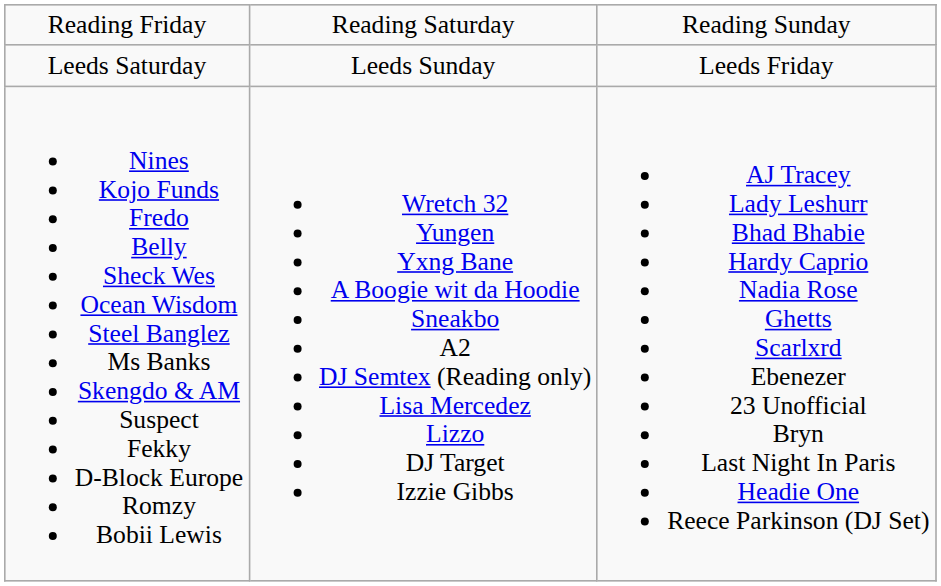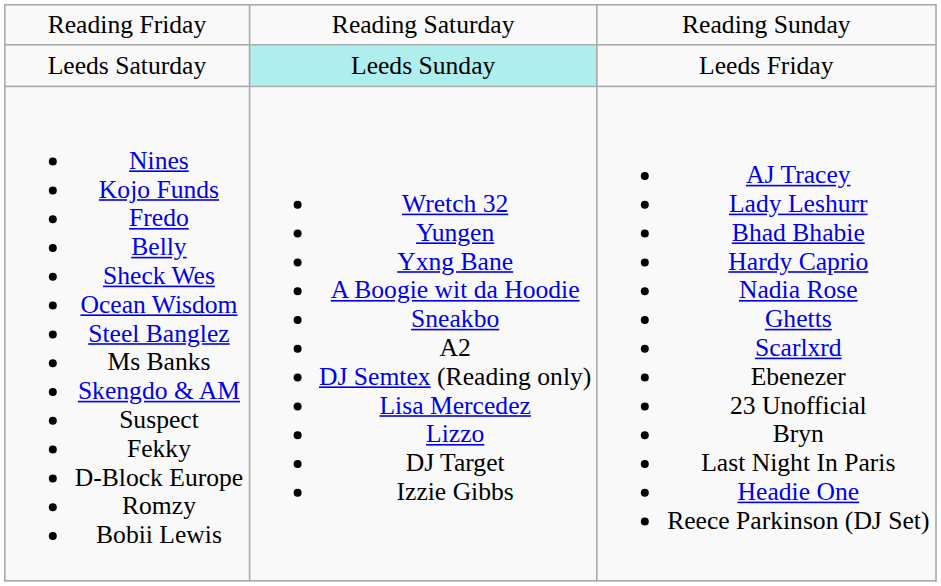(423, 65) no background -> (423, 65) paleturquoise background
